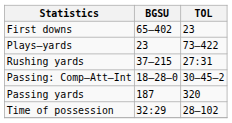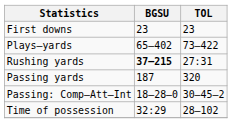(154, 29) 65–402 -> (142, 29) 23
(142, 46) 23 -> (154, 46) 65–402
(154, 62) normal -> (154, 62) bold
rows swapped: (45, 94) <-> (69, 78)
